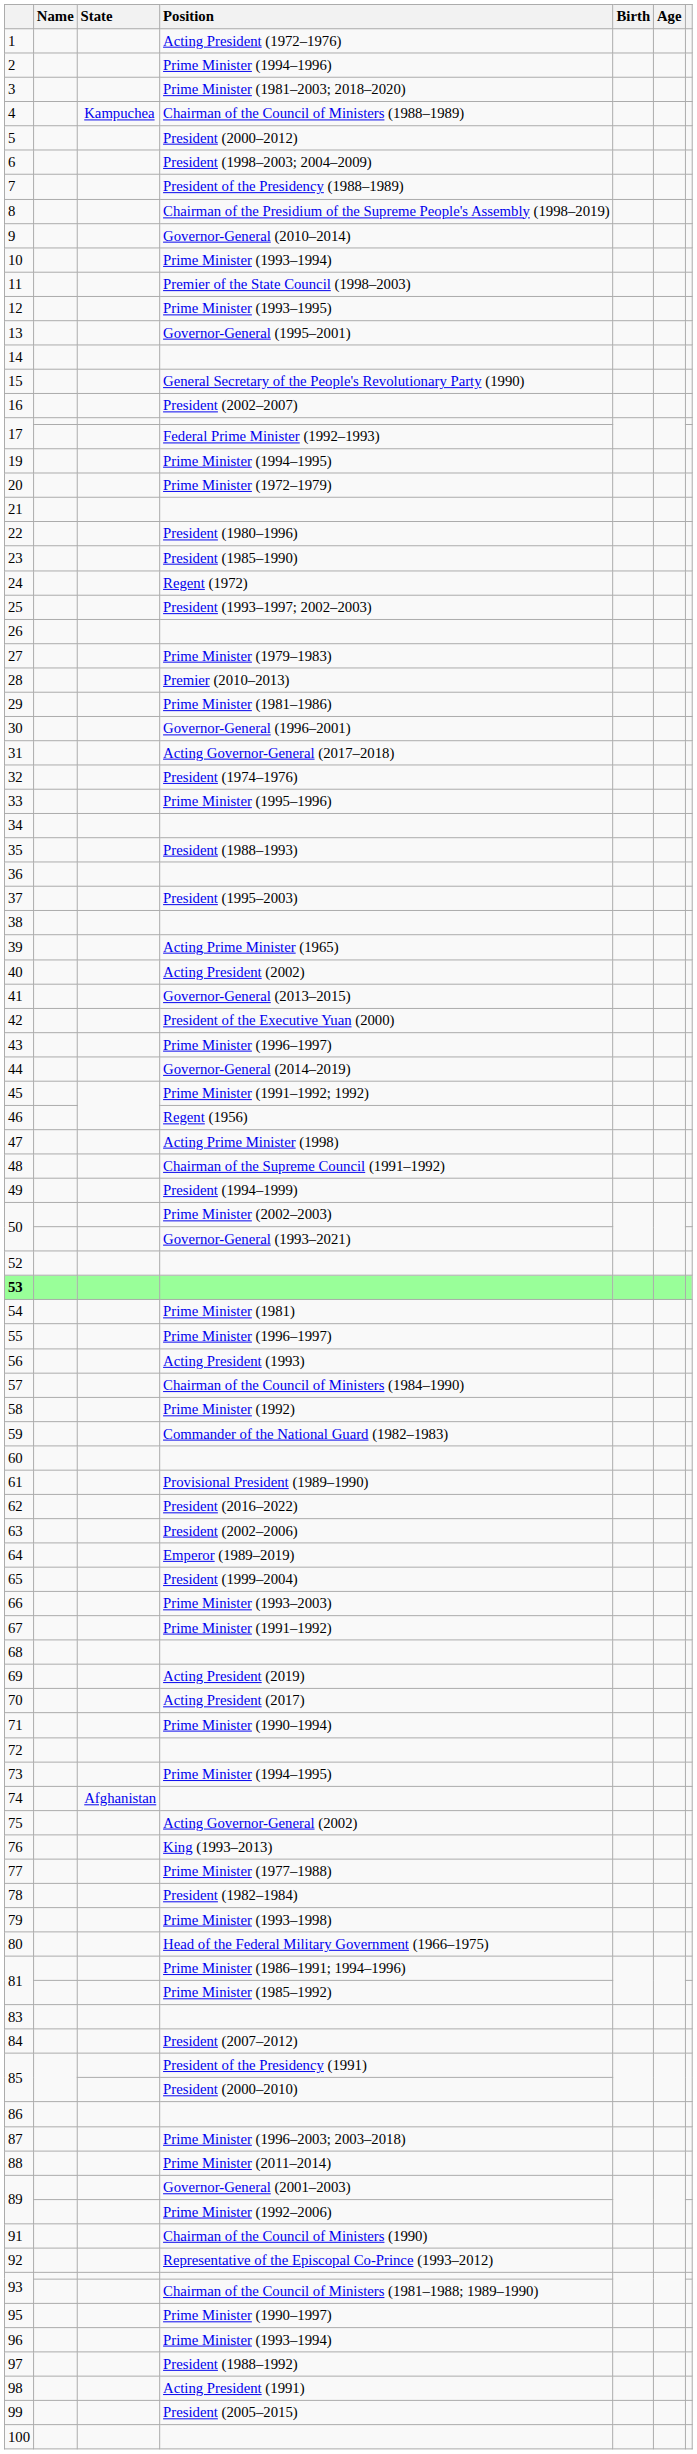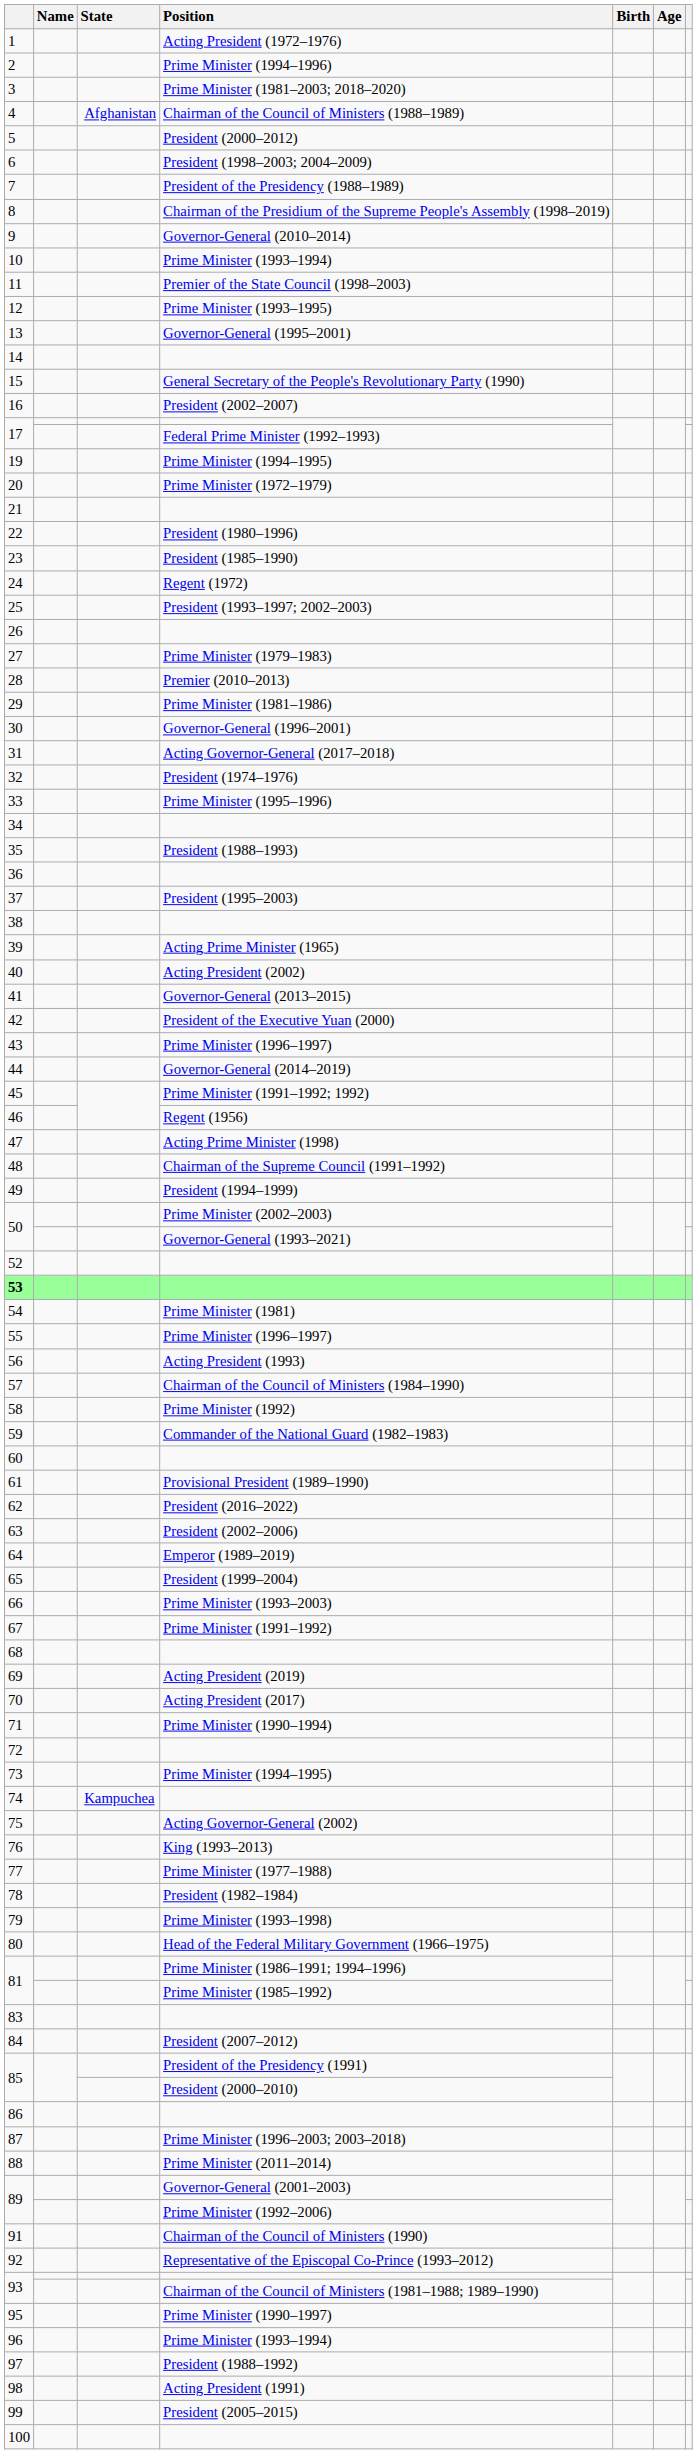(118, 114) Kampuchea -> (118, 114) Afghanistan
(118, 1798) Afghanistan -> (118, 1798) Kampuchea
